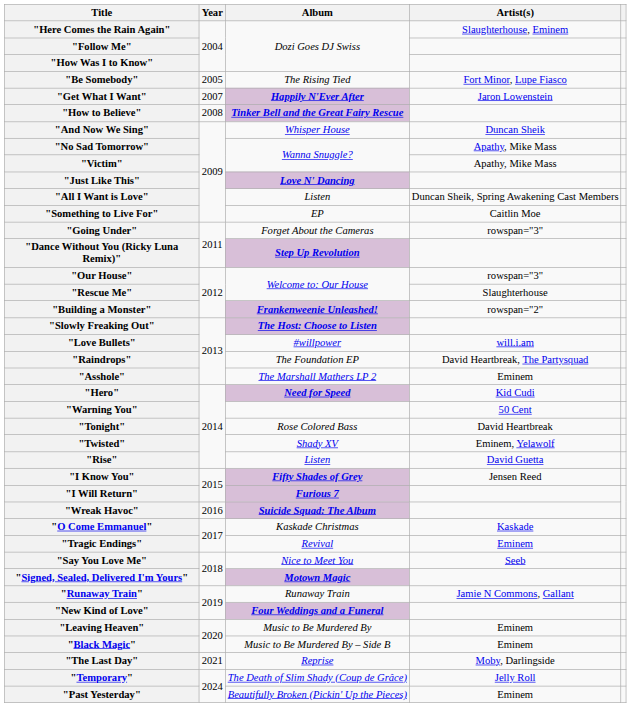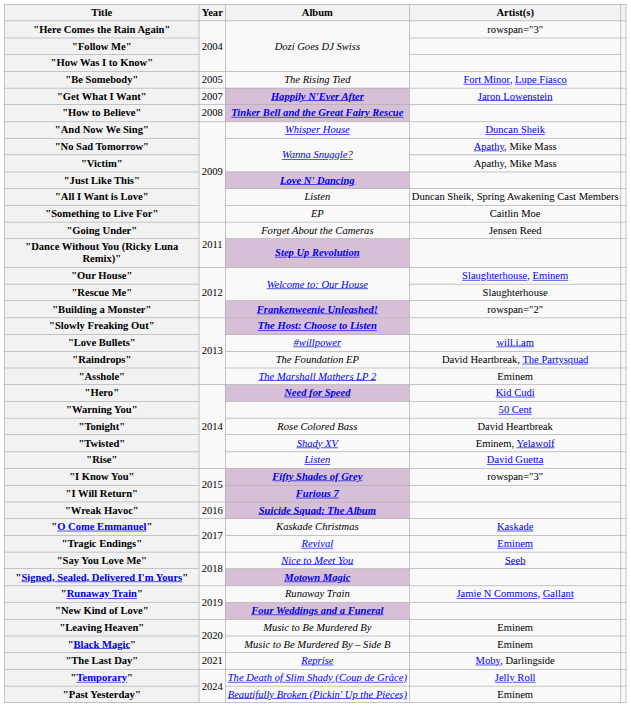(515, 29) Slaughterhouse, Eminem -> (515, 29) rowspan="3"
(515, 230) rowspan="3" -> (515, 230) Jensen Reed
(515, 275) rowspan="3" -> (515, 275) Slaughterhouse, Eminem
(515, 476) Jensen Reed -> (515, 476) rowspan="3"
